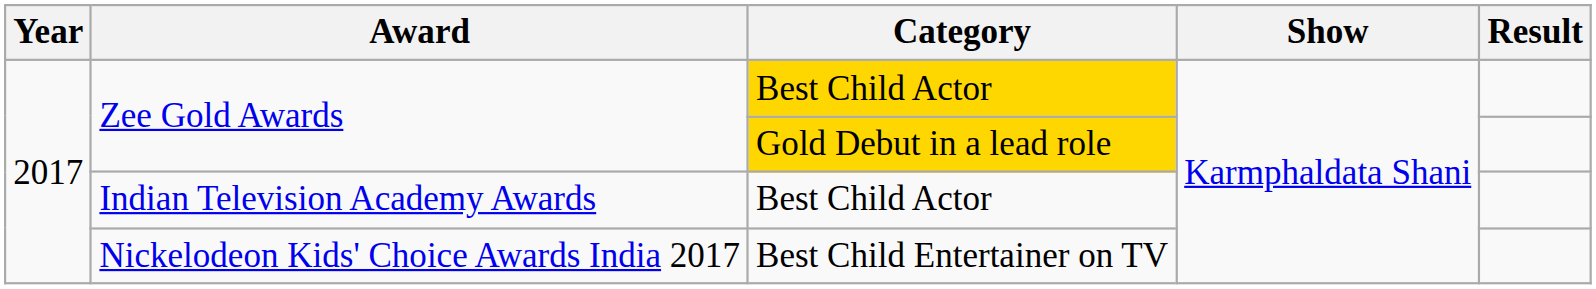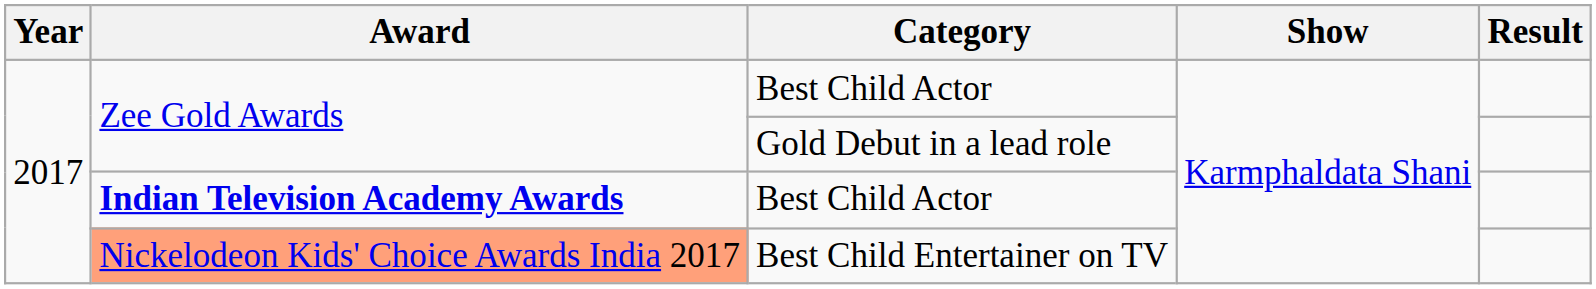(874, 87) gold background -> (874, 87) no background
(934, 143) gold background -> (934, 143) no background
(348, 198) normal -> (361, 198) bold
(420, 254) no background -> (420, 254) lightsalmon background
